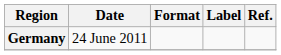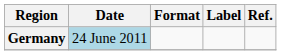(110, 38) no background -> (110, 38) lightblue background
